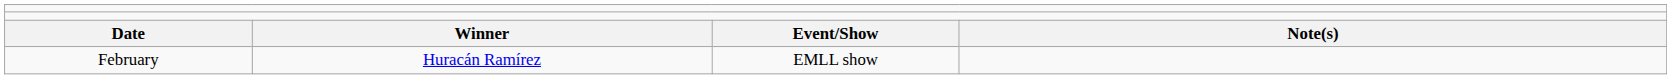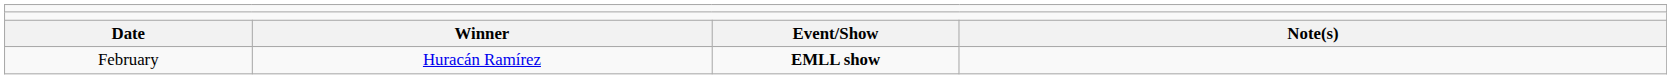(836, 59) normal -> (836, 59) bold
